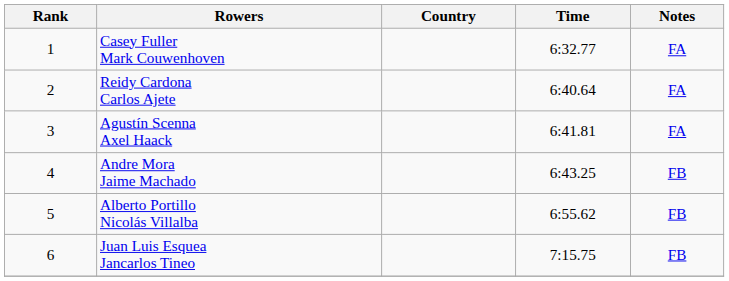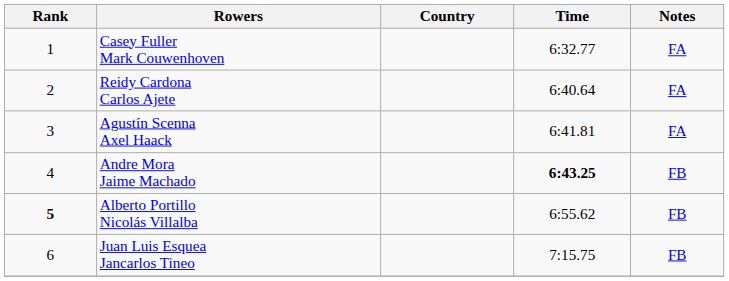(573, 172) normal -> (572, 172) bold
(50, 214) normal -> (50, 214) bold
